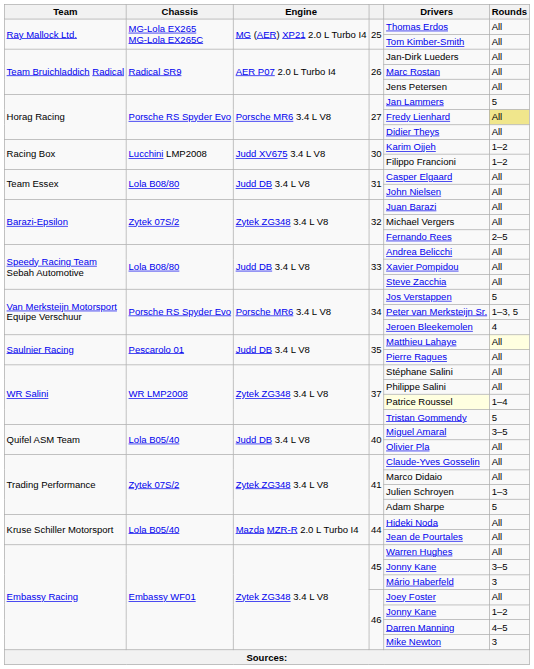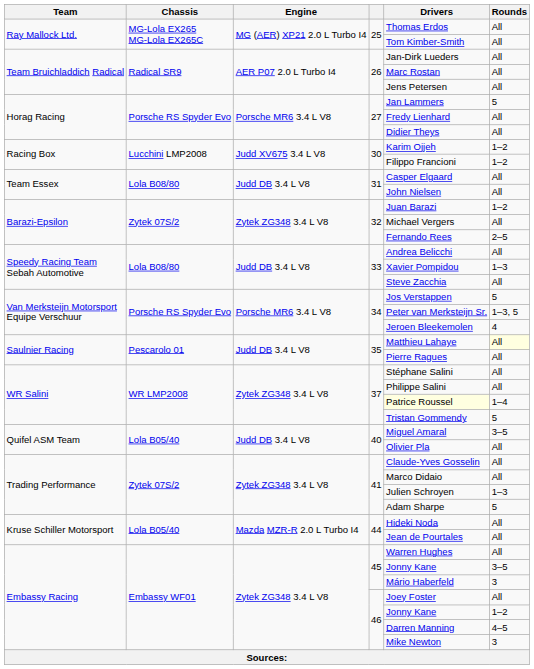(497, 116) khaki background -> (497, 116) no background
(497, 207) All -> (500, 207) 1–2
(497, 267) All -> (500, 267) 1–3
